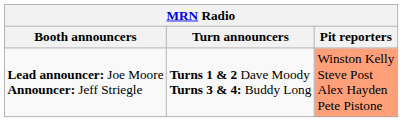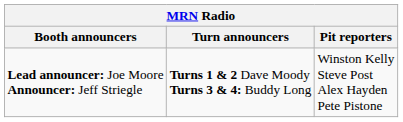(356, 82) lightsalmon background -> (356, 82) no background
